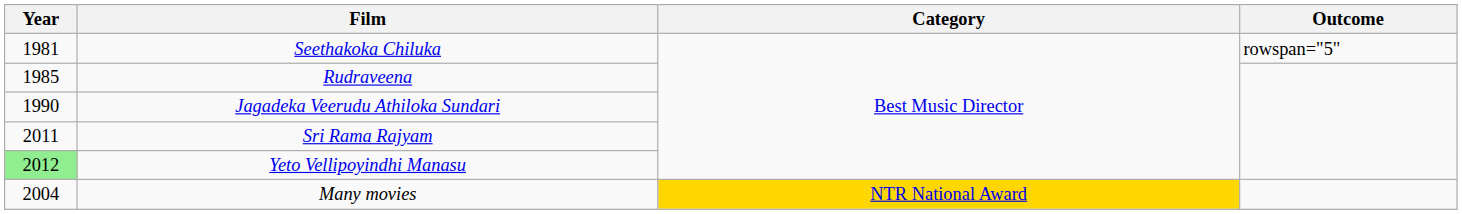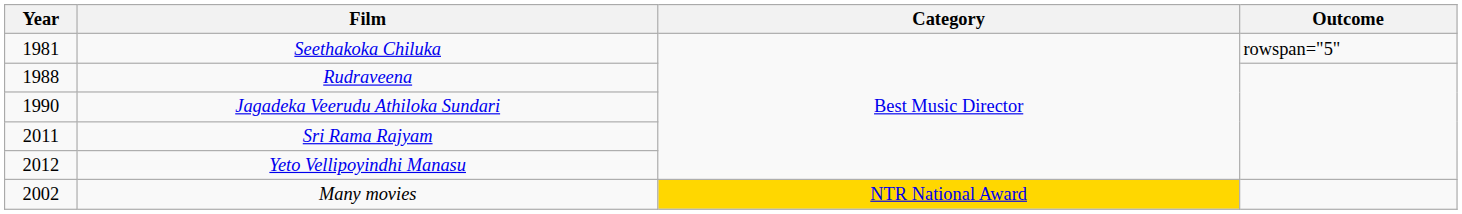(41, 77) 1985 -> (41, 77) 1988
(41, 164) lightgreen background -> (41, 164) no background
(41, 194) 2004 -> (41, 194) 2002
